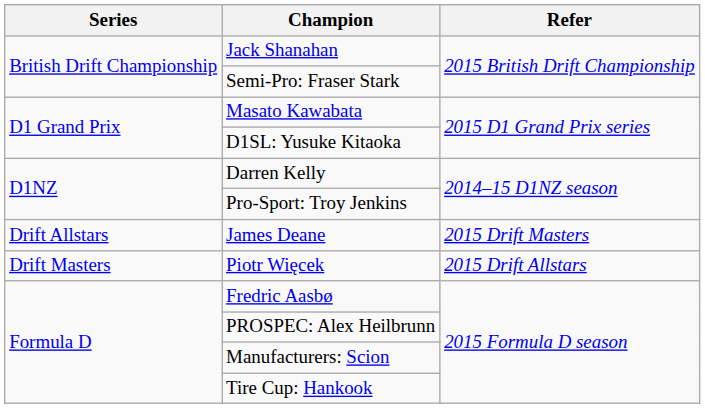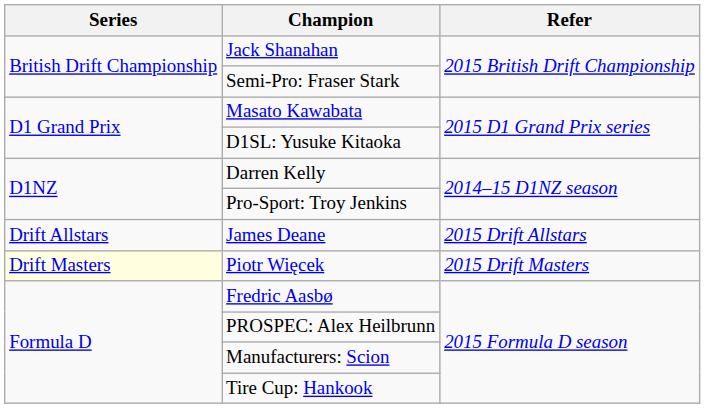(517, 234) 2015 Drift Masters -> (515, 234) 2015 Drift Allstars
(60, 265) no background -> (60, 265) lightyellow background
(515, 265) 2015 Drift Allstars -> (517, 265) 2015 Drift Masters
